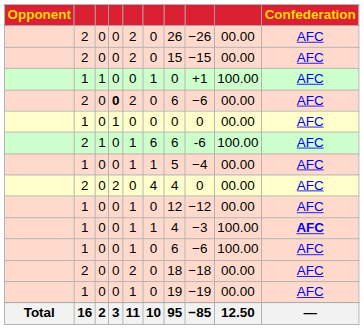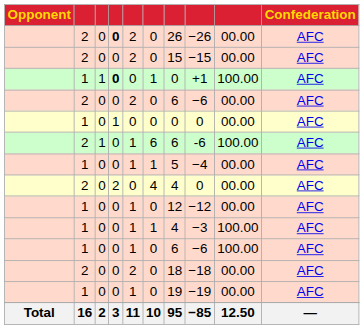(116, 36) normal -> (116, 36) bold
(116, 79) normal -> (116, 79) bold
(116, 100) bold -> (116, 100) normal
(310, 228) bold -> (310, 228) normal
